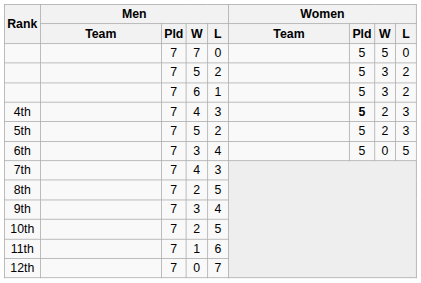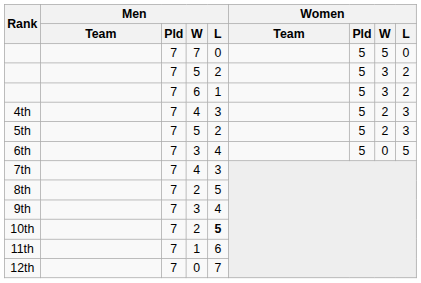(362, 111) bold -> (362, 111) normal
(218, 229) normal -> (218, 229) bold
